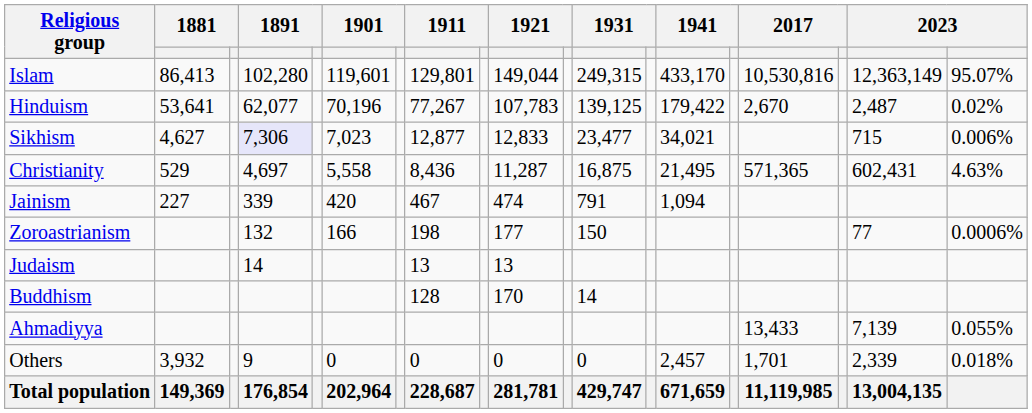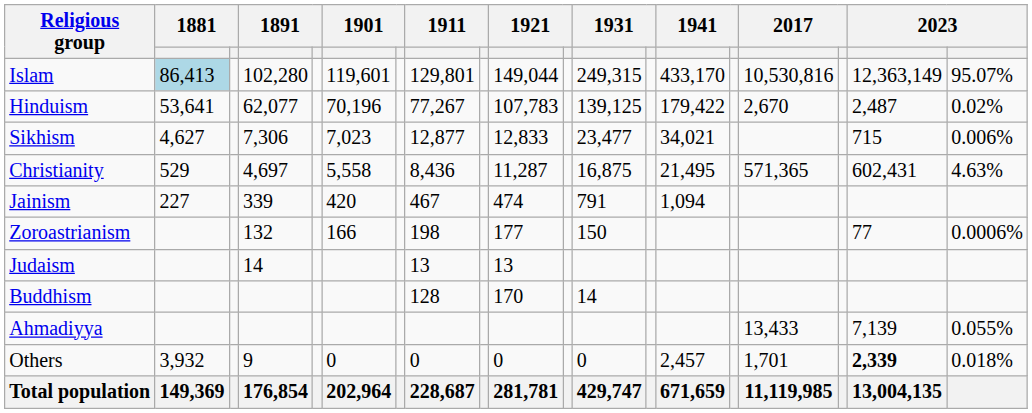(187, 74) no background -> (187, 74) lightblue background
(265, 138) lavender background -> (265, 138) no background
(874, 360) normal -> (874, 360) bold
